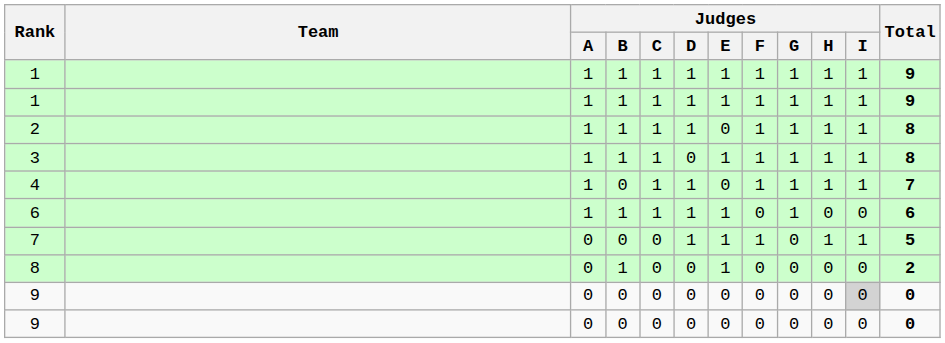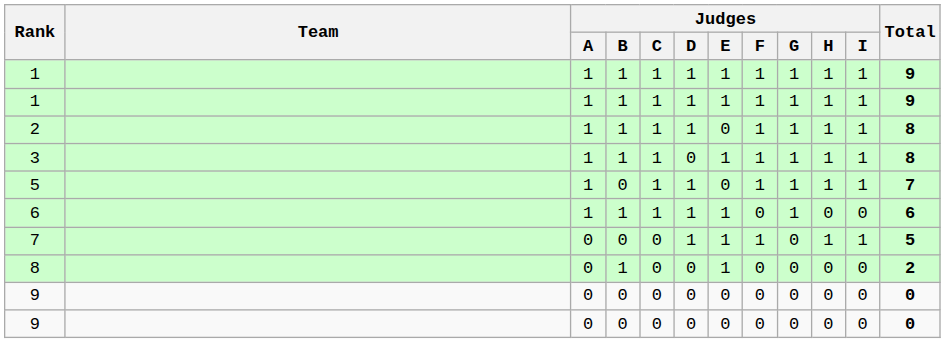(35, 185) 4 -> (35, 185) 5
(863, 296) lightgrey background -> (863, 296) no background
